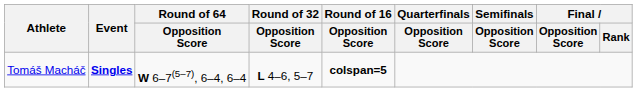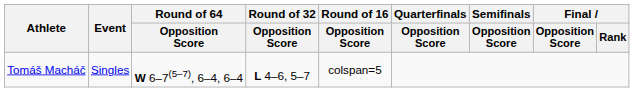(112, 70) bold -> (110, 70) normal
(358, 70) bold -> (355, 70) normal
